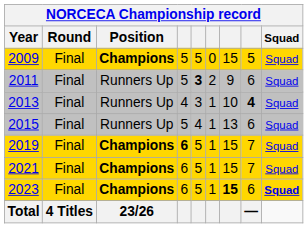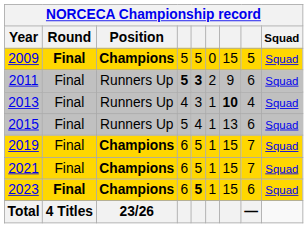(69, 59) normal -> (69, 59) bold
(184, 80) normal -> (184, 80) bold
(230, 102) normal -> (230, 102) bold
(251, 102) bold -> (251, 102) normal
(184, 146) bold -> (184, 146) normal
(69, 189) normal -> (69, 189) bold
(198, 189) normal -> (198, 189) bold
(230, 189) bold -> (230, 189) normal
(282, 189) bold -> (282, 190) normal
